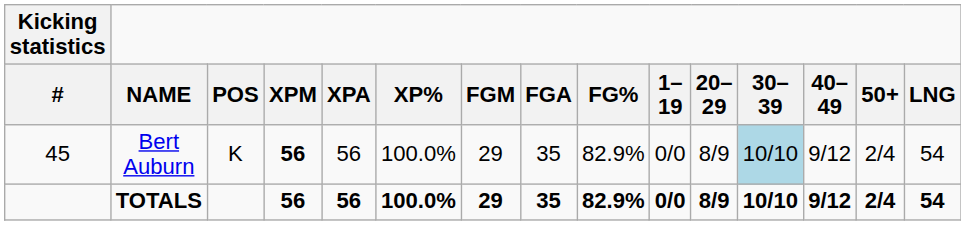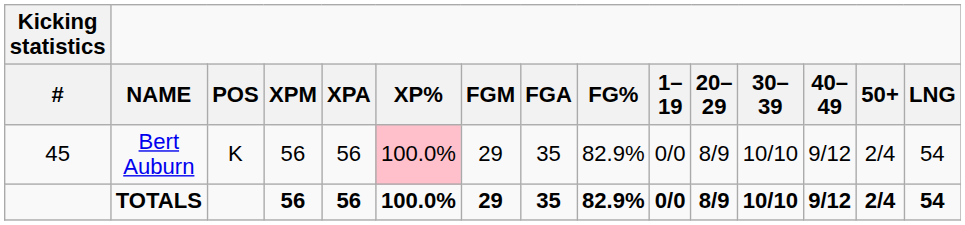(293, 154) bold -> (293, 154) normal
(418, 154) no background -> (418, 154) pink background
(770, 154) lightblue background -> (770, 154) no background
